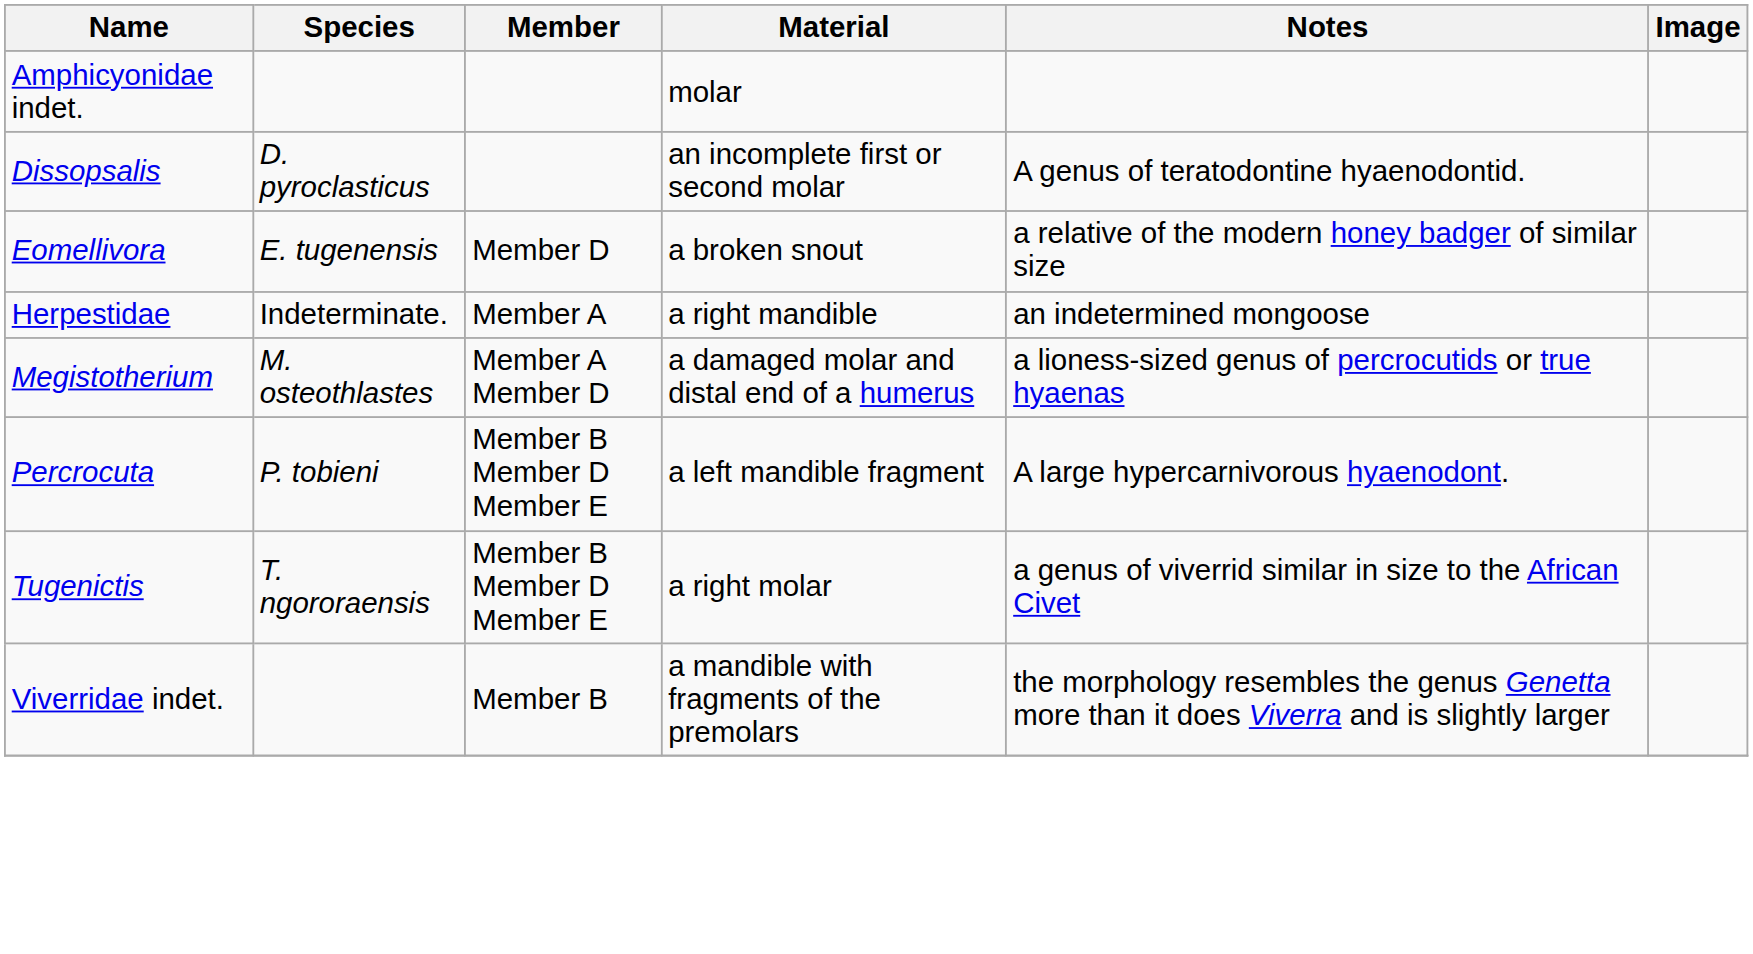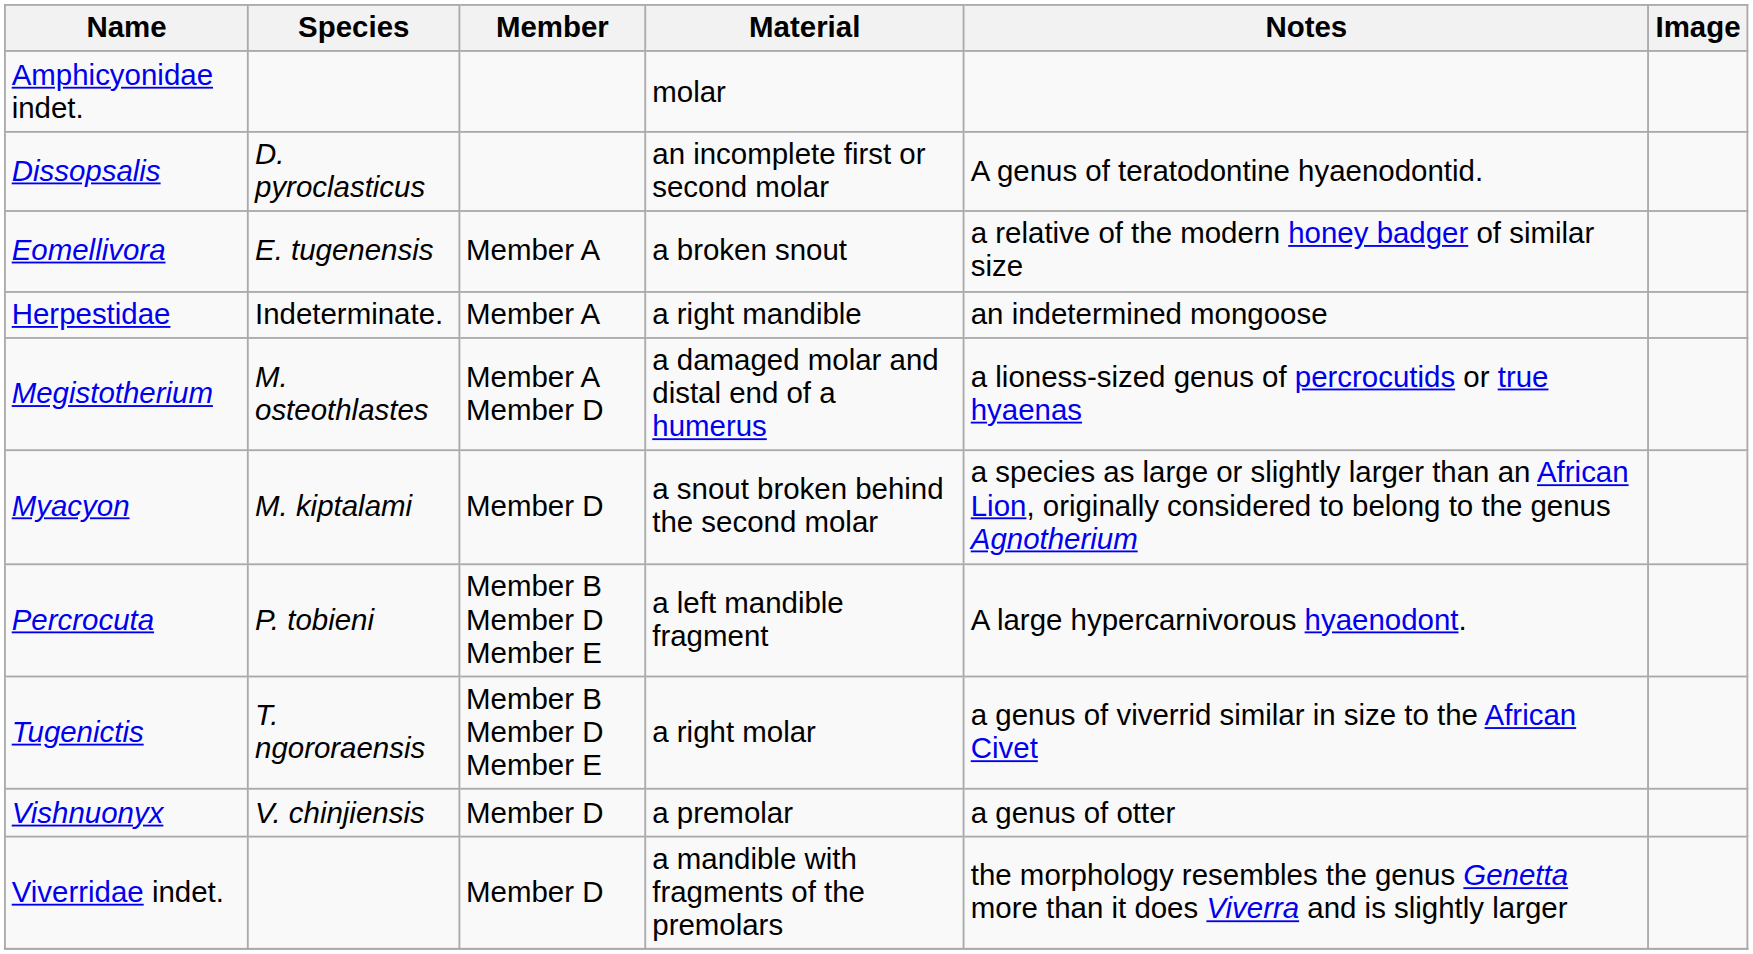(541, 250) Member D -> (533, 250) Member A
+ row: (71, 506)
+ row: (88, 812)
(540, 699) Member B -> (535, 892) Member D
